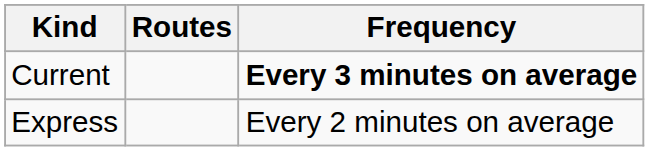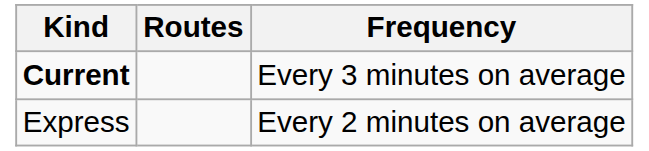(61, 74) normal -> (76, 74) bold
(441, 74) bold -> (441, 74) normal
